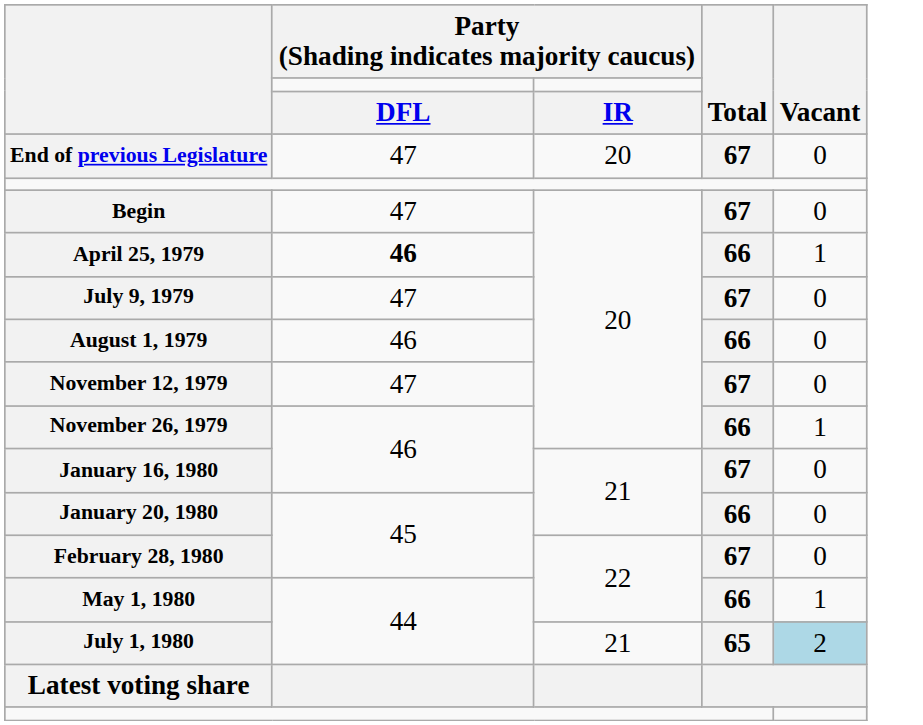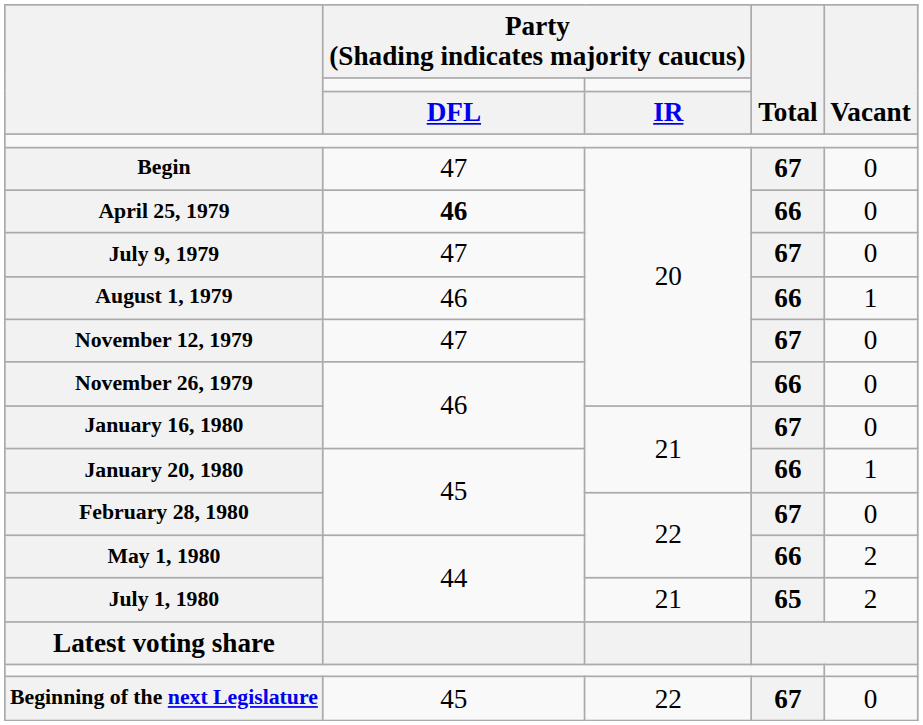- row: (139, 155)
(820, 254) 1 -> (870, 211) 0
(820, 340) 0 -> (870, 297) 1
(820, 426) 1 -> (870, 383) 0
(820, 513) 0 -> (870, 469) 1
(820, 599) 1 -> (870, 556) 2
(820, 642) lightblue background -> (870, 599) no background
+ row: (164, 698)
